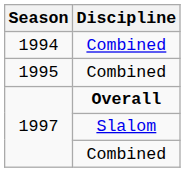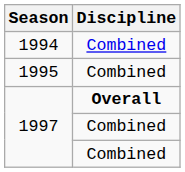(126, 127) Slalom -> (126, 127) Combined
